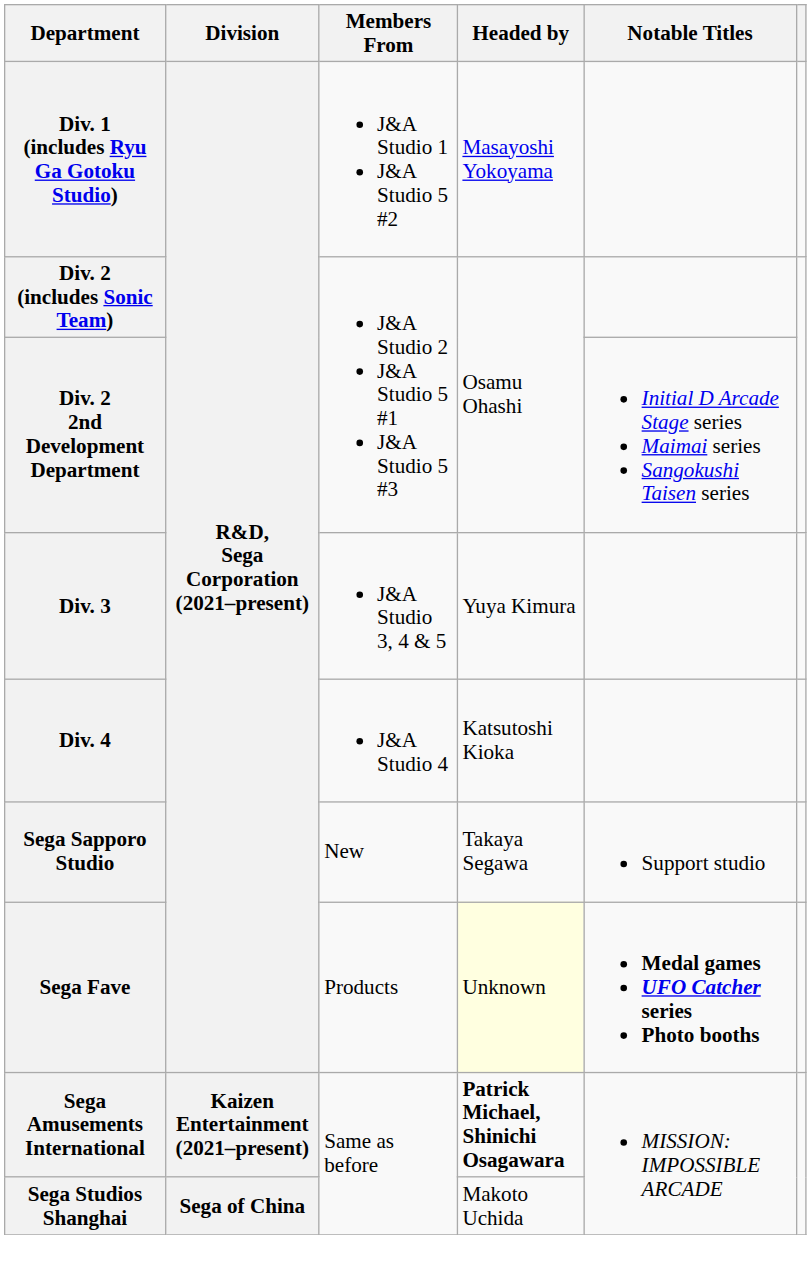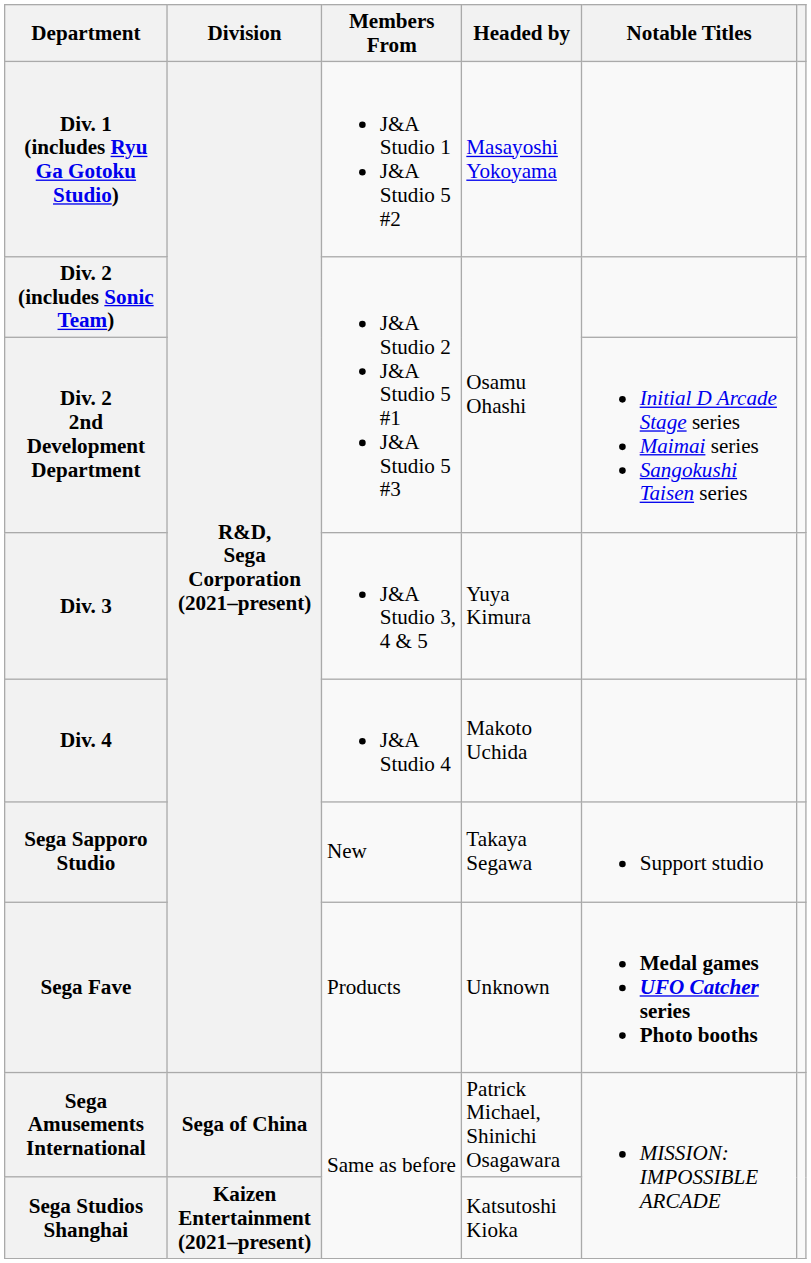(508, 740) Katsutoshi Kioka -> (499, 740) Makoto Uchida
(504, 986) lightyellow background -> (508, 986) no background
(242, 1124) Kaizen Entertainment (2021–present) -> (245, 1124) Sega of China
(513, 1124) bold -> (513, 1124) normal
(242, 1205) Sega of China -> (245, 1217) Kaizen Entertainment (2021–present)
(495, 1205) Makoto Uchida -> (512, 1217) Katsutoshi Kioka
